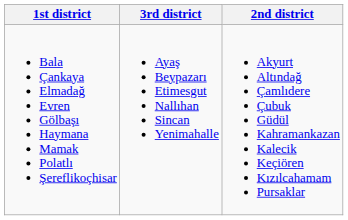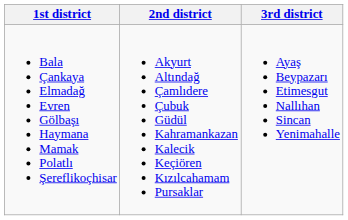columns swapped: (282, 14) <-> (171, 14)
